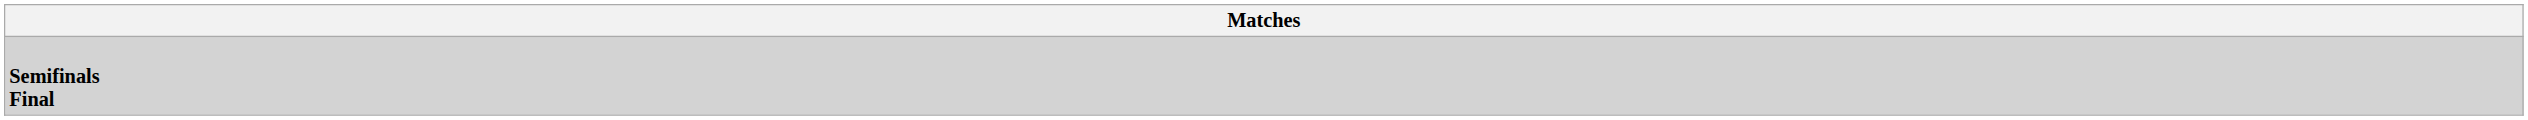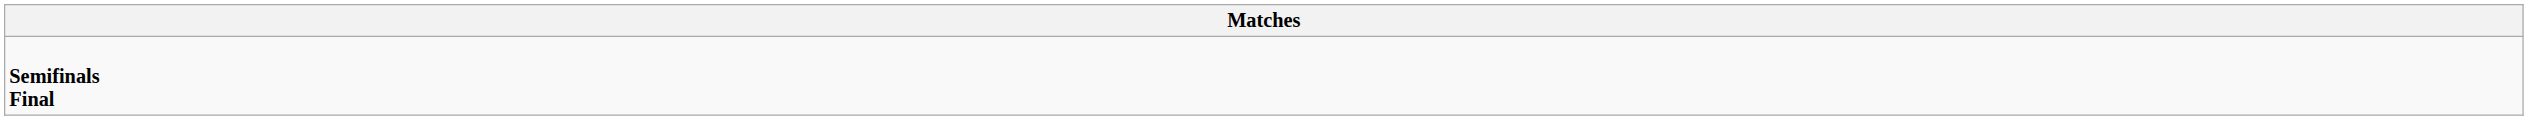(54, 87) lightgrey background -> (54, 87) no background
